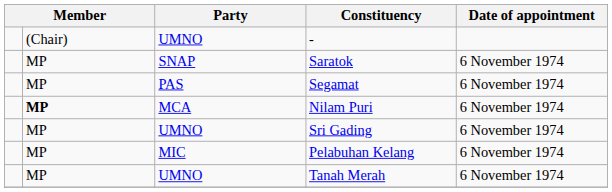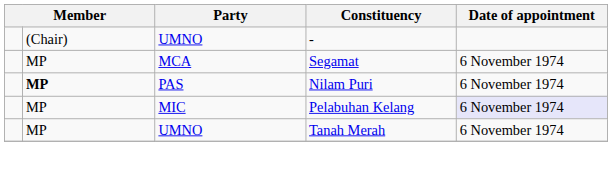- row: (331, 61)
(171, 84) PAS -> (175, 61) MCA
(175, 107) MCA -> (171, 84) PAS
- row: (340, 130)
(512, 152) no background -> (512, 107) lavender background
